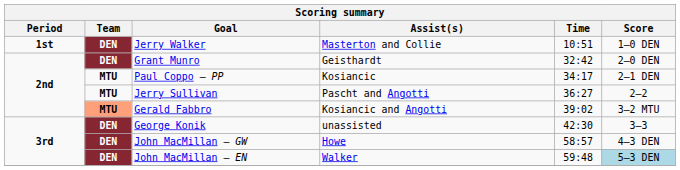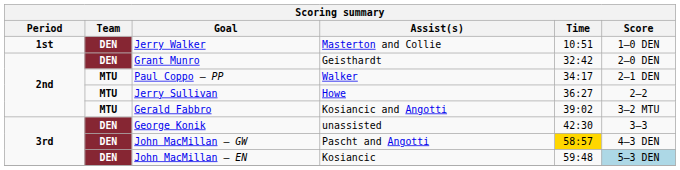(349, 77) Kosiancic -> (340, 77) Walker
(376, 93) Pascht and Angotti -> (334, 93) Howe
(108, 109) lightsalmon background -> (108, 109) no background
(334, 141) Howe -> (376, 141) Pascht and Angotti
(578, 141) no background -> (578, 141) gold background
(340, 157) Walker -> (349, 157) Kosiancic
